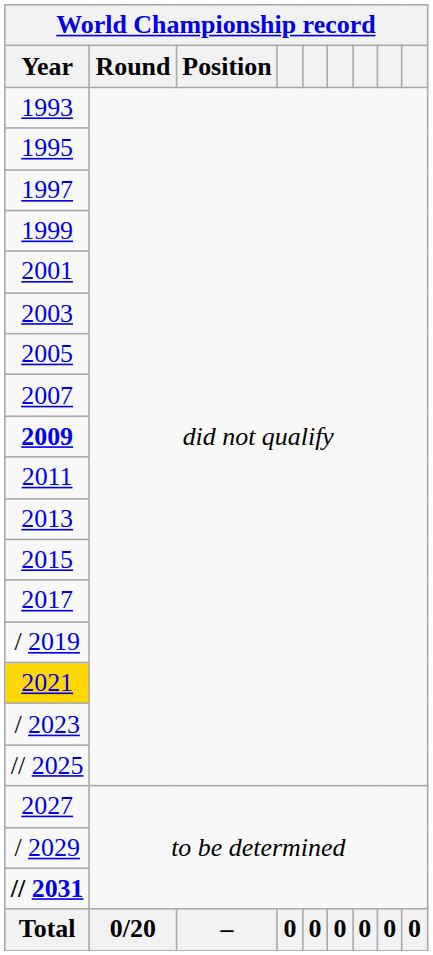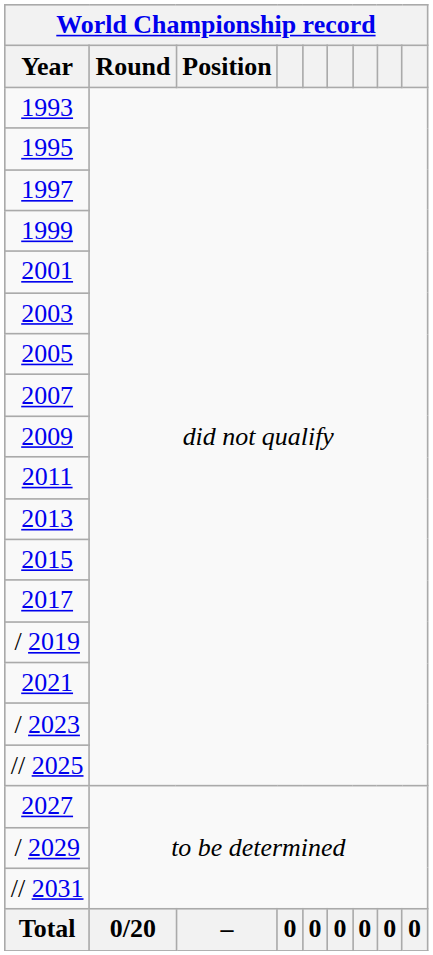(47, 436) bold -> (47, 436) normal
(47, 682) gold background -> (47, 682) no background
(47, 888) bold -> (47, 888) normal
